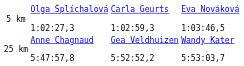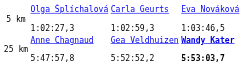(208, 49) normal -> (208, 49) bold
